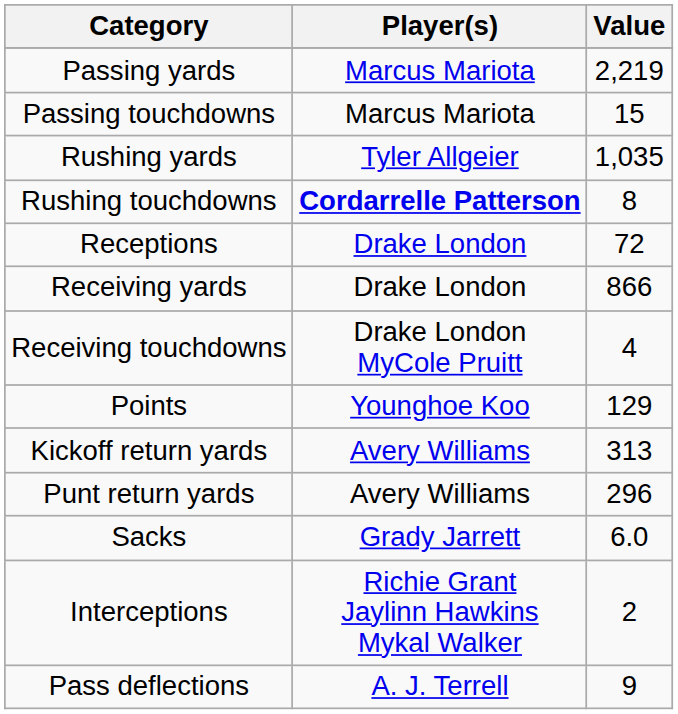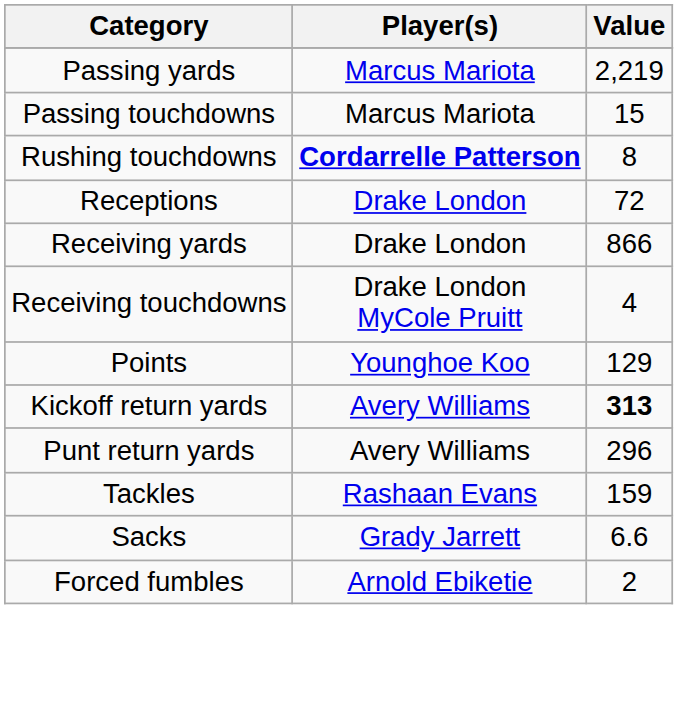- row: (149, 157)
(629, 450) normal -> (629, 406) bold
+ row: (149, 493)
(629, 537) 6.0 -> (629, 537) 6.6
+ row: (149, 581)
- row: (149, 611)
- row: (149, 686)
